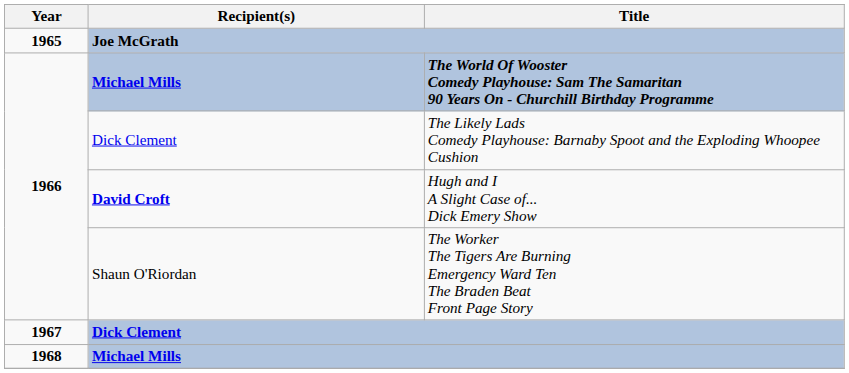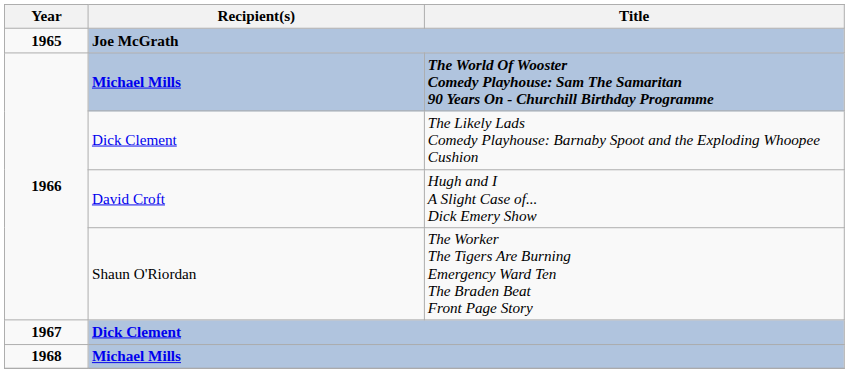(131, 198) bold -> (128, 198) normal
